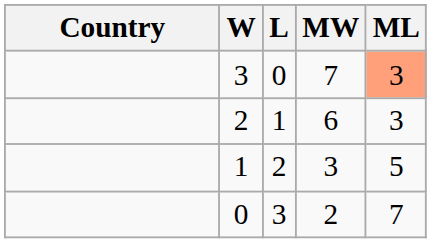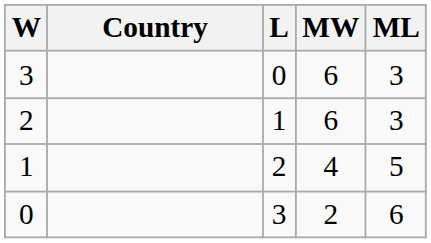columns swapped: (112, 27) <-> (241, 27)
(331, 74) 7 -> (331, 74) 6
(396, 74) lightsalmon background -> (396, 74) no background
(331, 167) 3 -> (331, 167) 4
(396, 213) 7 -> (396, 213) 6
